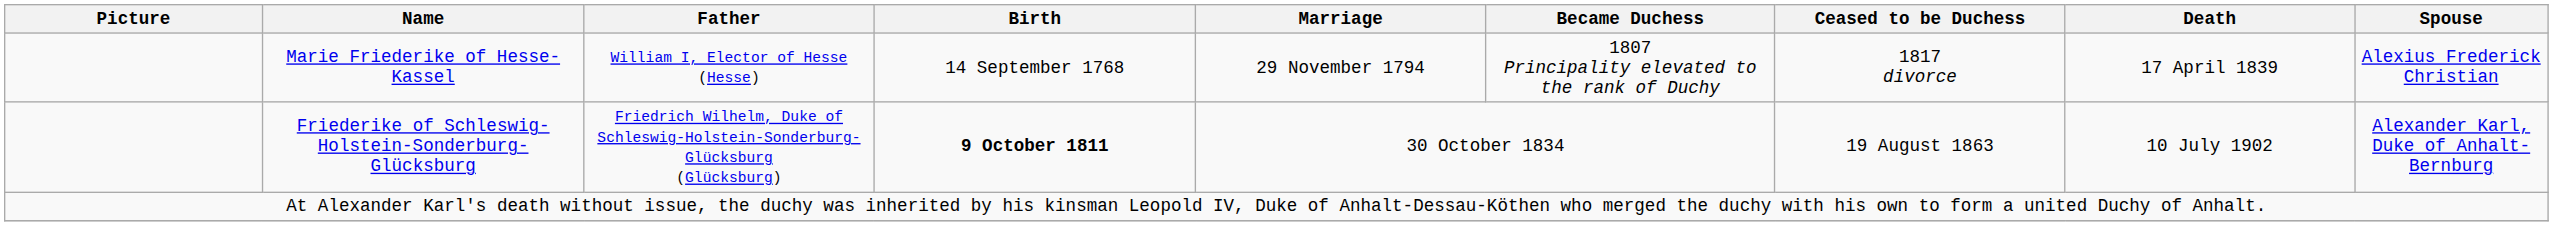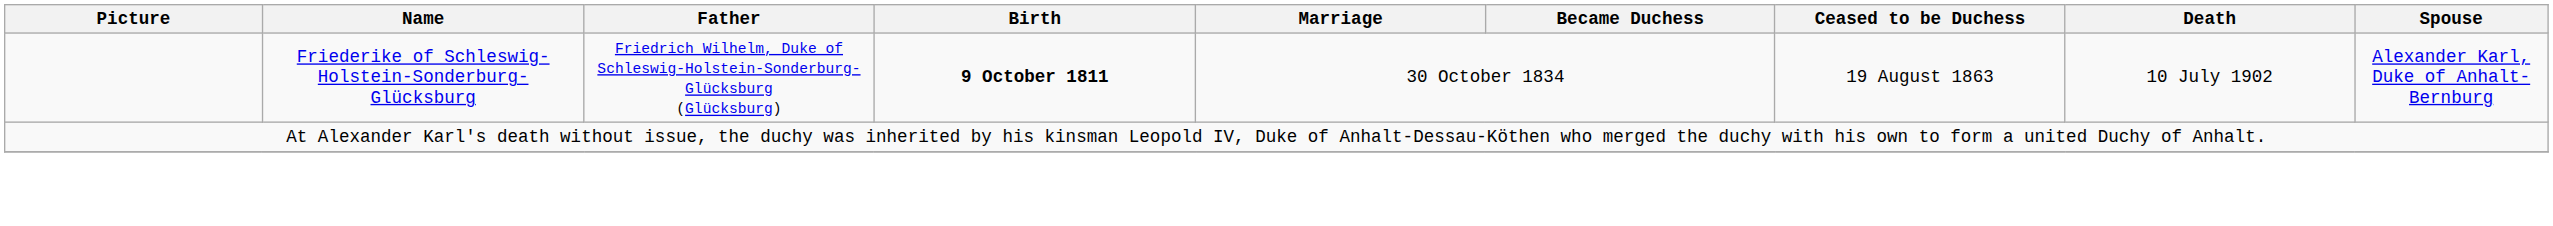- row: (423, 68)
